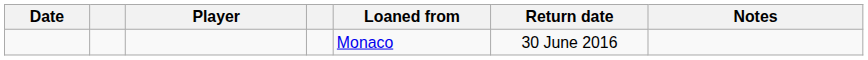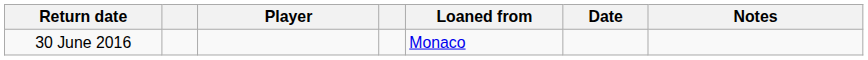columns swapped: (47, 17) <-> (569, 17)
